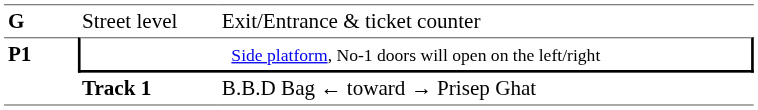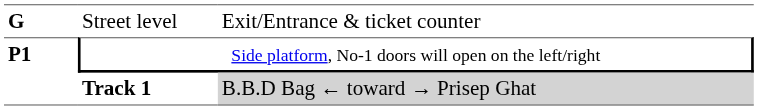(379, 88) no background -> (379, 88) lightgrey background
